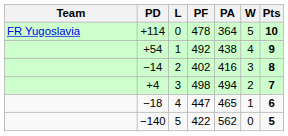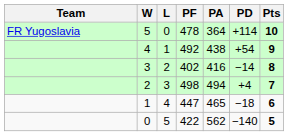columns swapped: (250, 13) <-> (153, 13)
